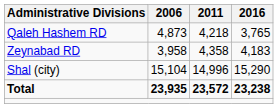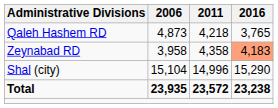(255, 51) no background -> (255, 51) lightsalmon background
